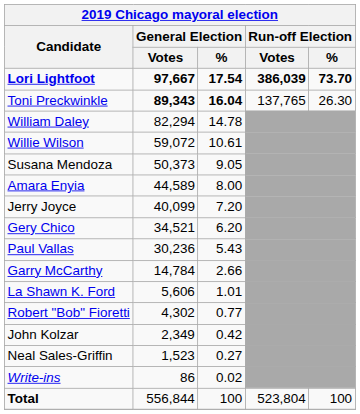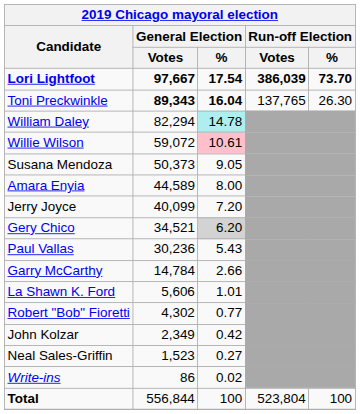(225, 121) no background -> (225, 121) paleturquoise background
(225, 143) no background -> (225, 143) pink background
(229, 228) no background -> (229, 228) lightgrey background
